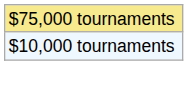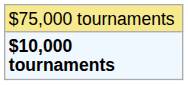(92, 46) normal -> (62, 55) bold
